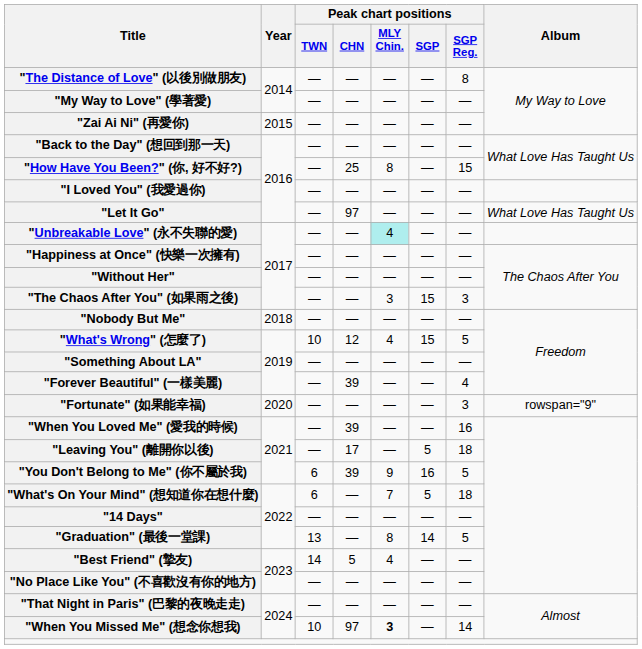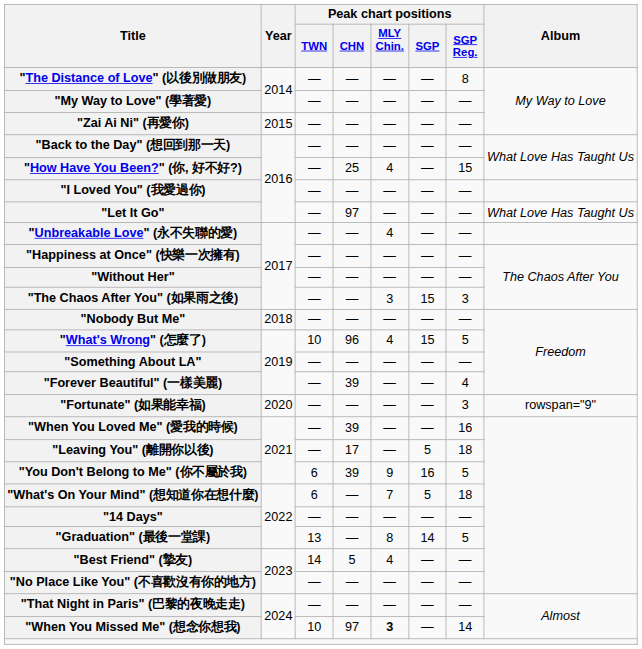(390, 168) 8 -> (390, 168) 4
(390, 233) paleturquoise background -> (390, 233) no background
(352, 340) 12 -> (352, 340) 96
